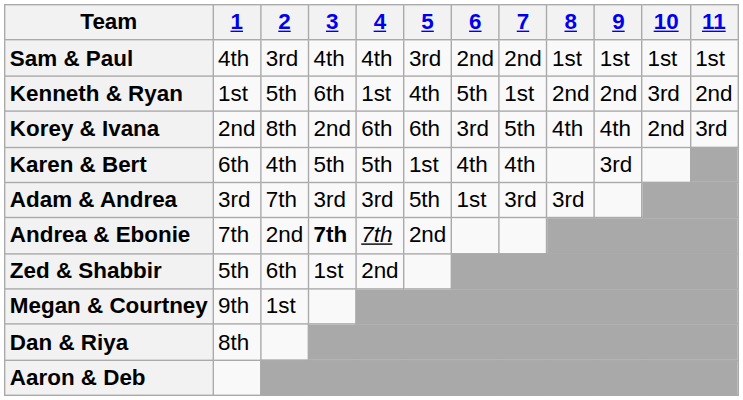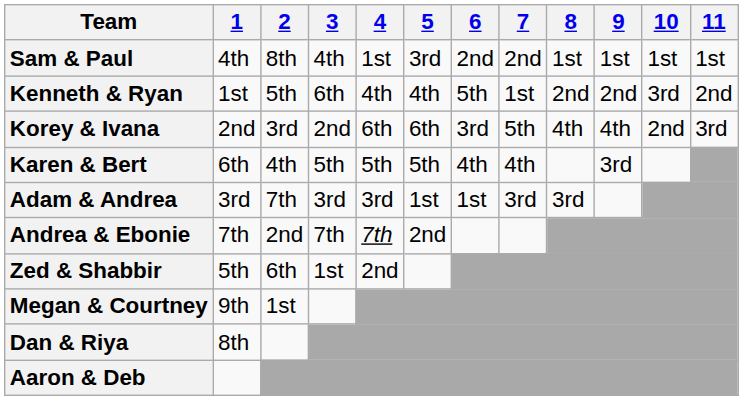(282, 57) 3rd -> (281, 57) 8th
(377, 57) 4th -> (376, 57) 1st
(376, 93) 1st -> (377, 93) 4th
(281, 128) 8th -> (282, 128) 3rd
(424, 164) 1st -> (424, 164) 5th
(424, 199) 5th -> (424, 199) 1st
(330, 235) bold -> (329, 235) normal
